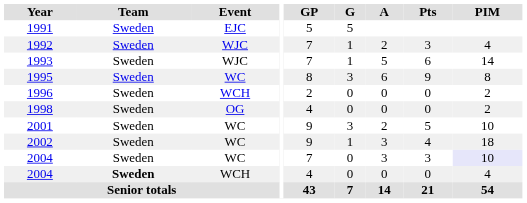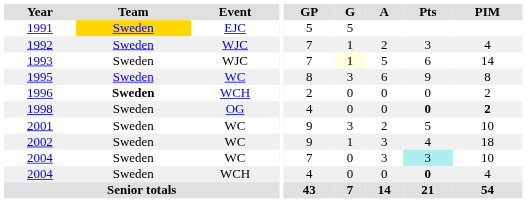(133, 28) no background -> (133, 28) gold background
(350, 60) no background -> (350, 60) lightyellow background
(133, 93) normal -> (133, 93) bold
(428, 109) normal -> (428, 109) bold
(487, 109) normal -> (487, 109) bold
(428, 157) no background -> (428, 157) paleturquoise background
(487, 157) lavender background -> (487, 157) no background
(133, 174) bold -> (133, 174) normal
(428, 174) normal -> (428, 174) bold
